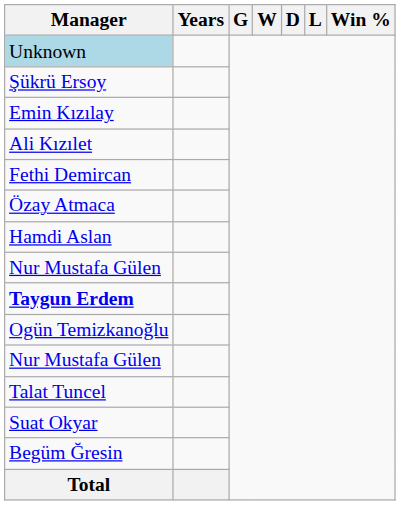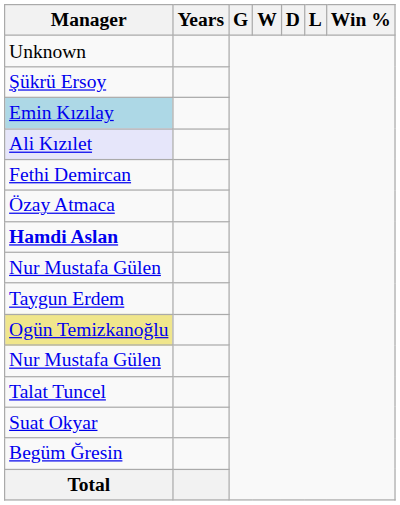(48, 50) lightblue background -> (48, 50) no background
(61, 112) no background -> (61, 112) lightblue background
(51, 143) no background -> (51, 143) lavender background
(60, 236) normal -> (64, 236) bold
(71, 298) bold -> (67, 298) normal
(89, 329) no background -> (89, 329) khaki background
